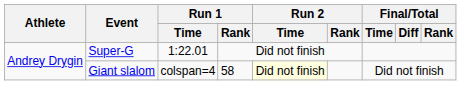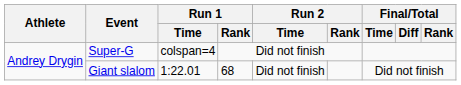(188, 52) 1:22.01 -> (188, 52) colspan=4
(188, 71) colspan=4 -> (180, 71) 1:22.01
(228, 71) 58 -> (228, 71) 68
(290, 71) lightyellow background -> (290, 71) no background
